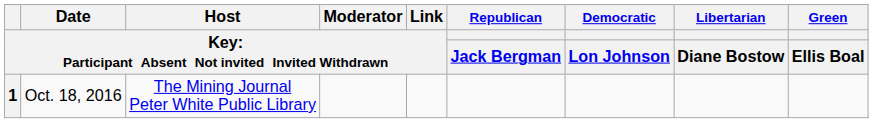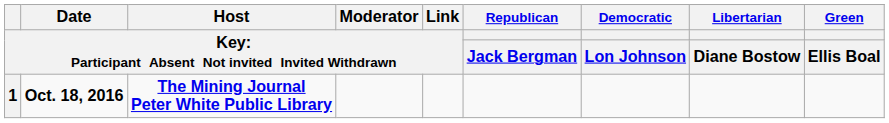(73, 95) normal -> (74, 95) bold
(223, 95) normal -> (232, 95) bold
